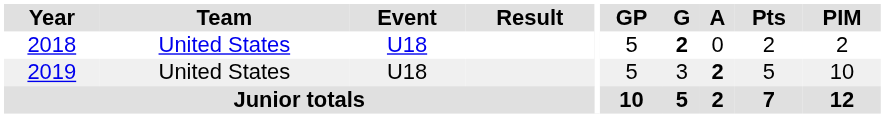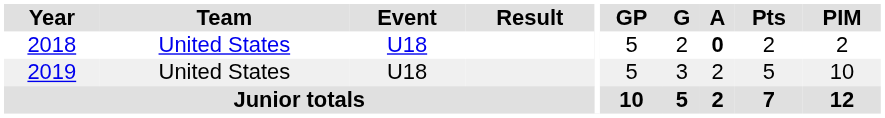(682, 44) bold -> (682, 44) normal
(718, 44) normal -> (718, 44) bold
(718, 72) bold -> (718, 72) normal
